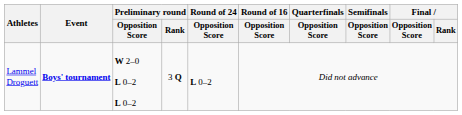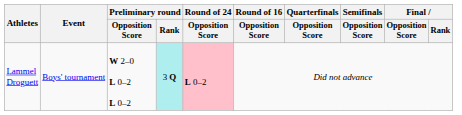(76, 77) bold -> (74, 77) normal
(175, 77) no background -> (169, 77) paleturquoise background
(201, 82) no background -> (196, 82) pink background
